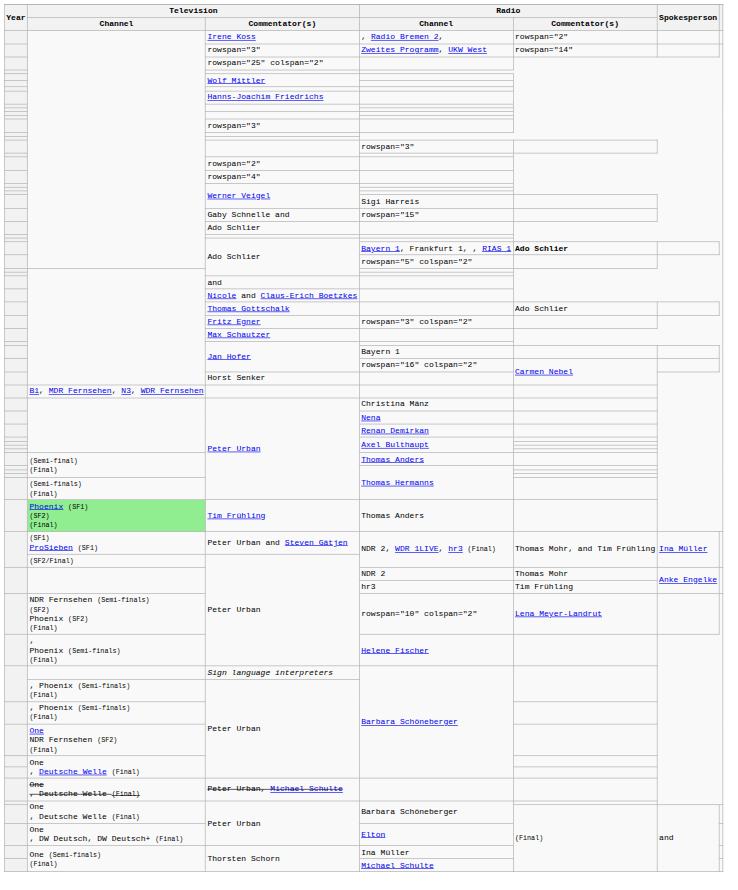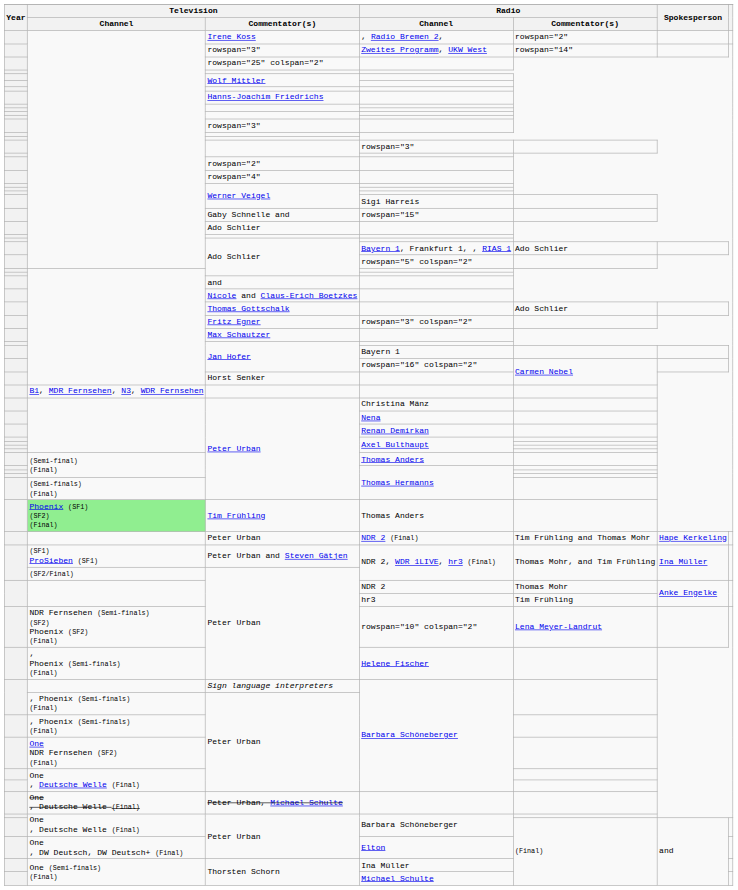(542, 248) bold -> (542, 248) normal
+ row: (234, 538)
